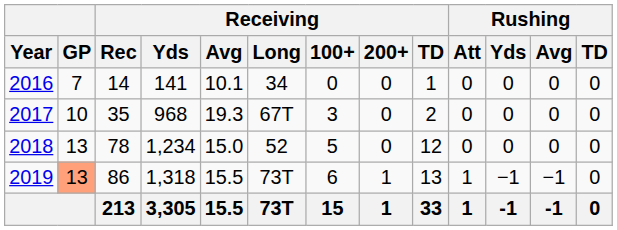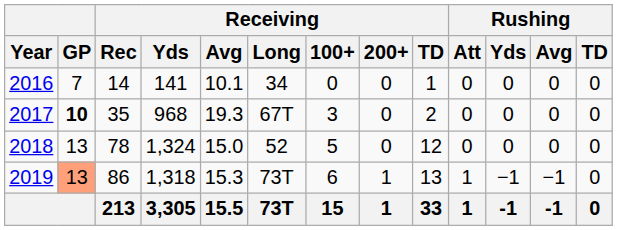(77, 114) normal -> (77, 114) bold
(171, 146) 1,234 -> (171, 146) 1,324
(224, 177) 15.5 -> (224, 177) 15.3
